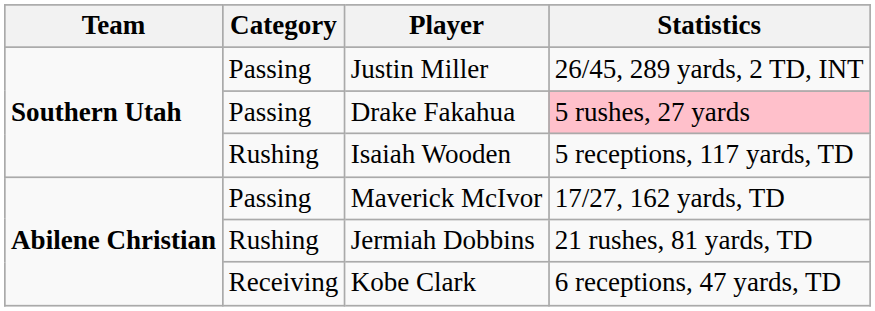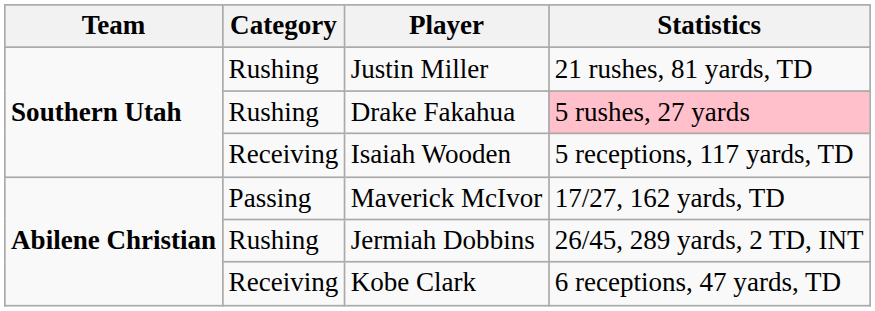(270, 68) Passing -> (274, 68) Rushing
(709, 68) 26/45, 289 yards, 2 TD, INT -> (684, 68) 21 rushes, 81 yards, TD
(270, 111) Passing -> (274, 111) Rushing
(274, 154) Rushing -> (283, 154) Receiving
(684, 240) 21 rushes, 81 yards, TD -> (709, 240) 26/45, 289 yards, 2 TD, INT
